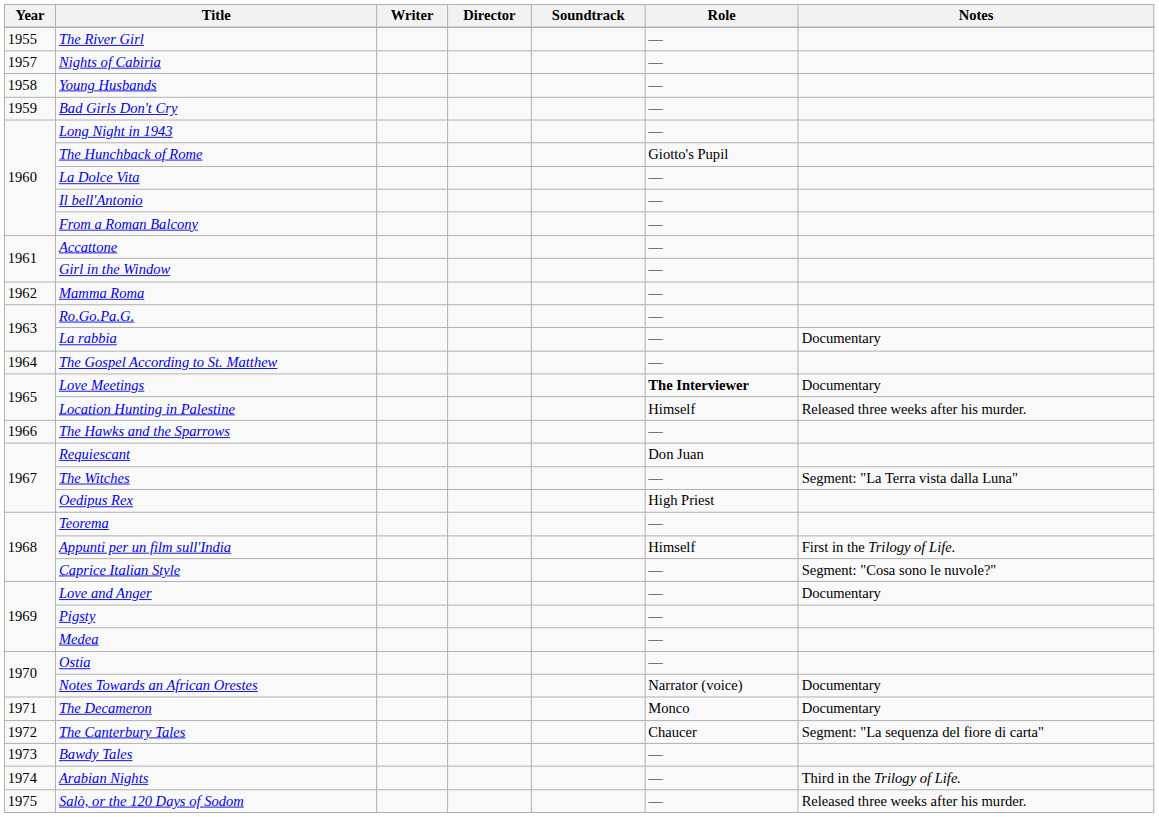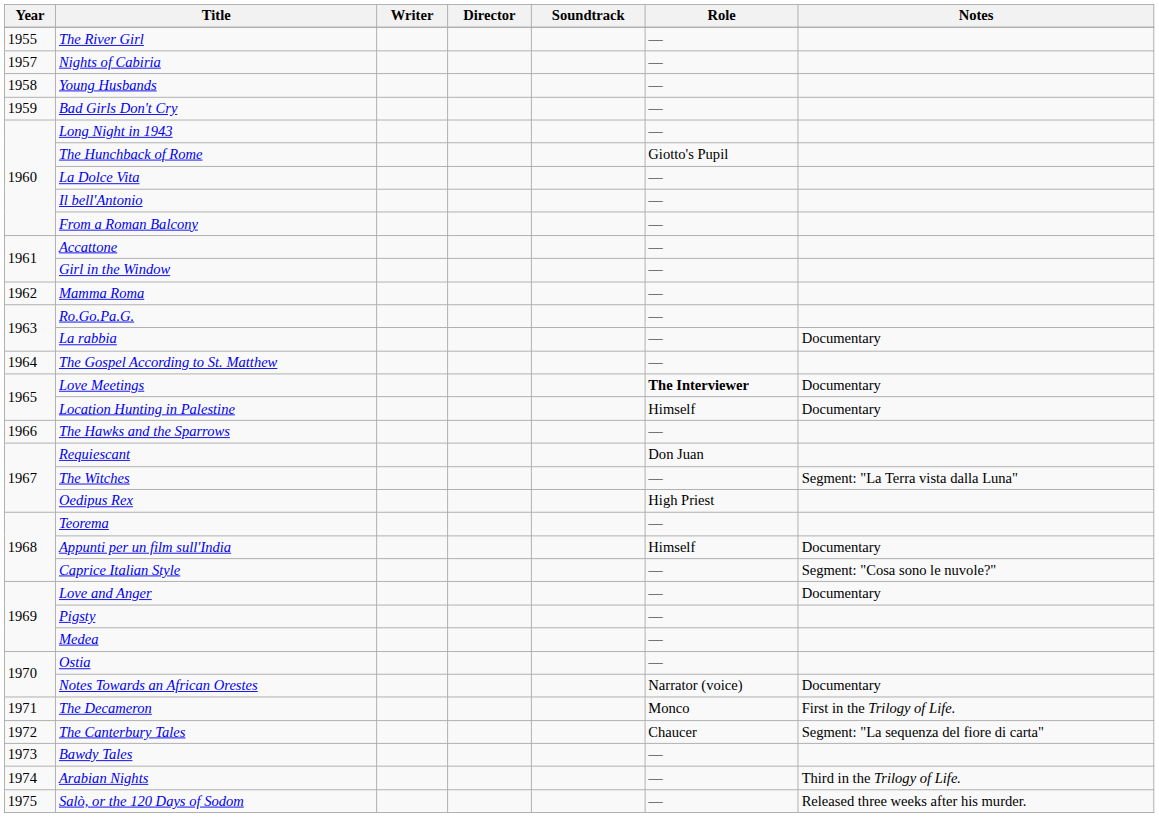(914, 408) Released three weeks after his murder. -> (841, 408) Documentary
(878, 547) First in the Trilogy of Life. -> (841, 547) Documentary
(841, 708) Documentary -> (878, 708) First in the Trilogy of Life.
